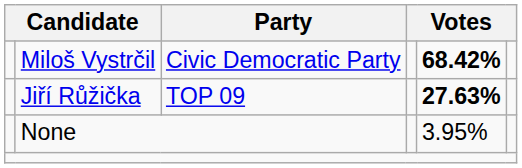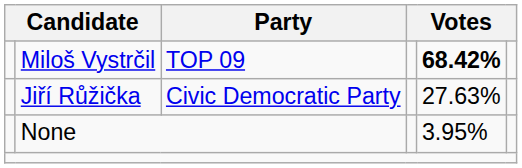(283, 59) Civic Democratic Party -> (206, 59) TOP 09
(206, 96) TOP 09 -> (283, 96) Civic Democratic Party
(461, 96) bold -> (461, 96) normal
